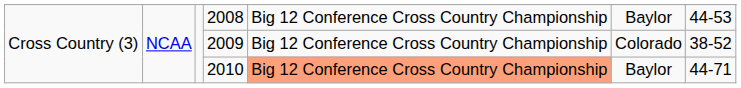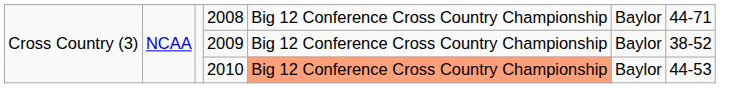(711, 17) 44-53 -> (691, 17) 44-71
(649, 43) Colorado -> (638, 43) Baylor
(711, 69) 44-71 -> (691, 69) 44-53
